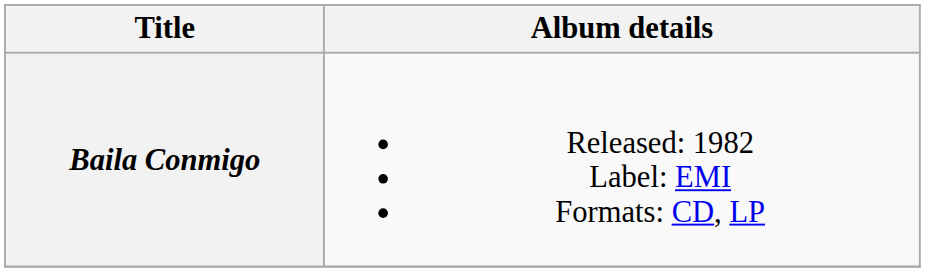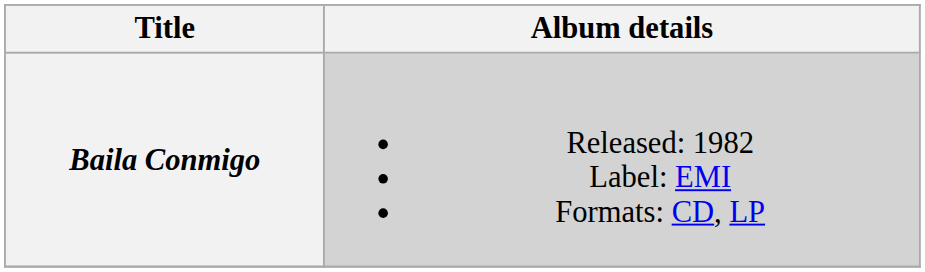(622, 177) no background -> (622, 177) lightgrey background
